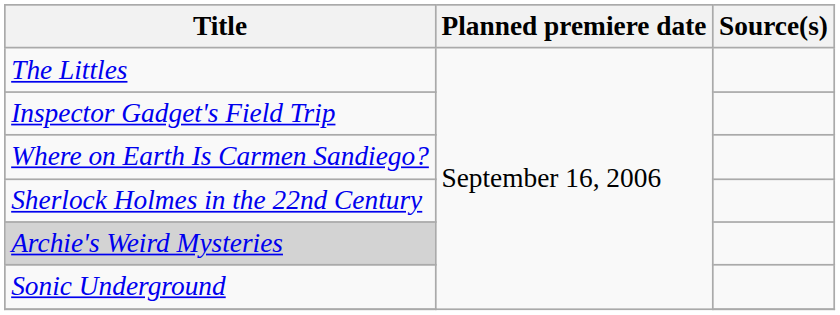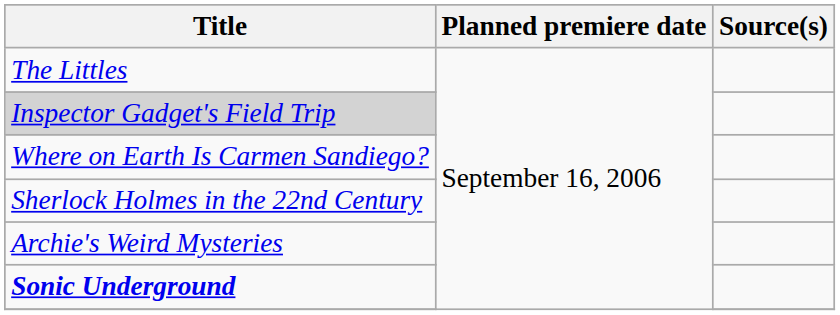(173, 112) no background -> (173, 112) lightgrey background
(147, 243) lightgrey background -> (147, 243) no background
(118, 286) normal -> (123, 286) bold
